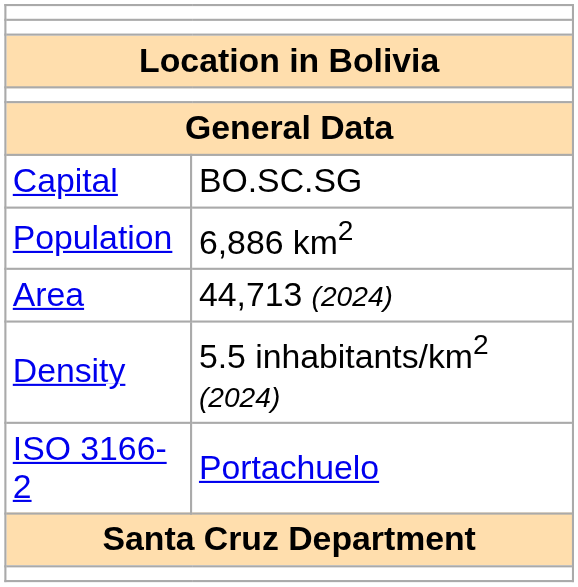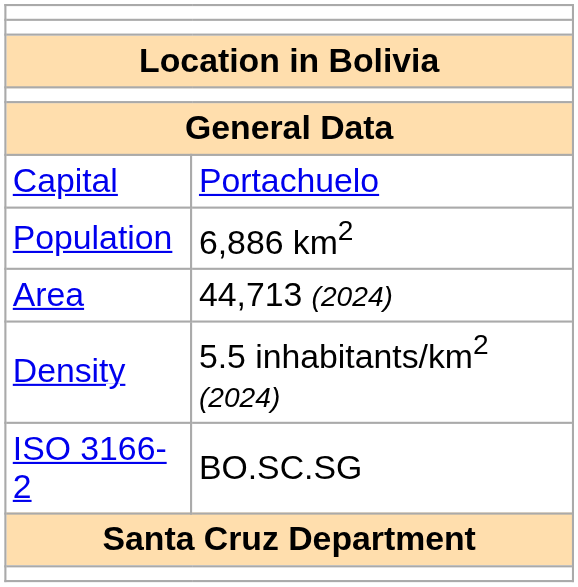(281, 180) BO.SC.SG -> (289, 180) Portachuelo
(289, 466) Portachuelo -> (281, 466) BO.SC.SG
